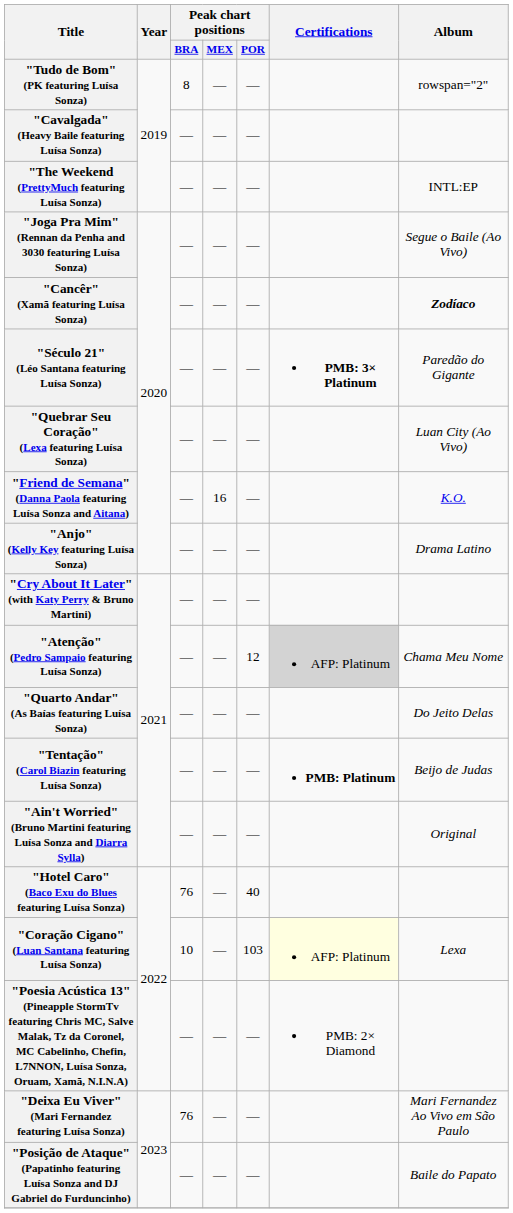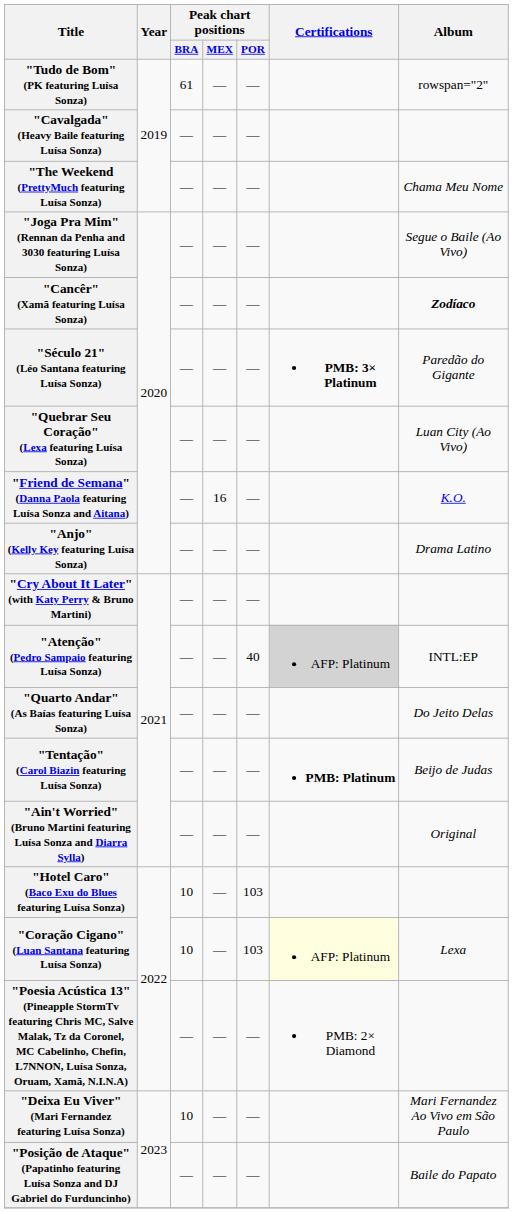(186, 84) 8 -> (186, 84) 61
(453, 186) INTL:EP -> (453, 186) Chama Meu Nome
(253, 656) 12 -> (253, 656) 40
(453, 656) Chama Meu Nome -> (453, 656) INTL:EP
(186, 892) 76 -> (186, 892) 10
(253, 892) 40 -> (253, 892) 103
(186, 1116) 76 -> (186, 1116) 10
